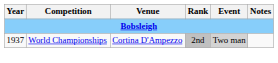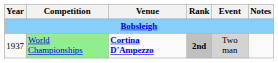(68, 41) no background -> (55, 46) lightgreen background
(147, 41) normal -> (132, 46) bold
(198, 41) normal -> (199, 46) bold
